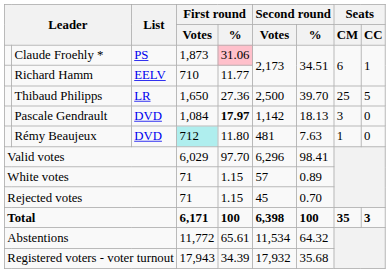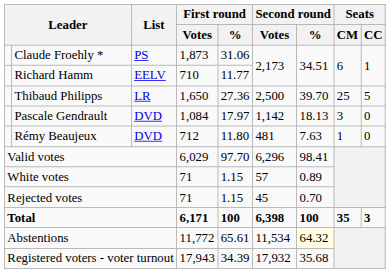(235, 55) pink background -> (235, 55) no background
(235, 116) bold -> (235, 116) normal
(189, 136) paleturquoise background -> (189, 136) no background
(314, 237) no background -> (314, 237) lightyellow background
